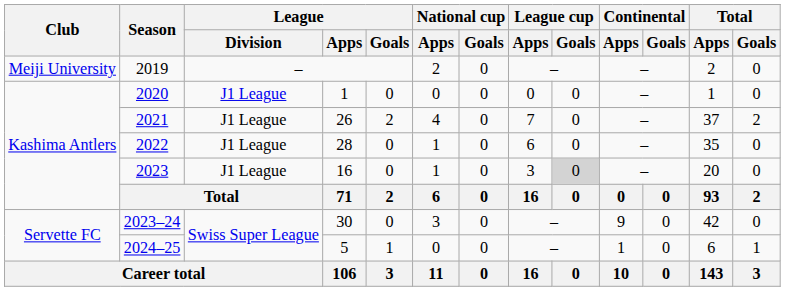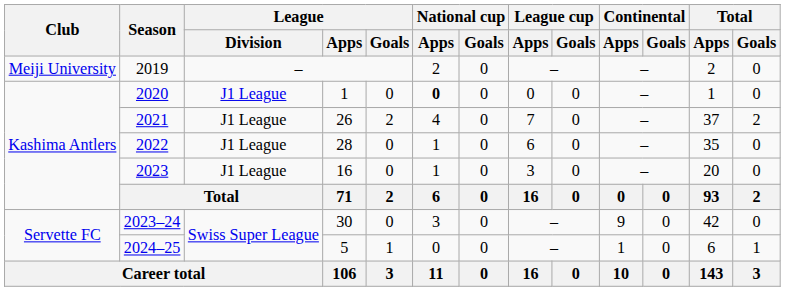(436, 94) normal -> (436, 94) bold
(576, 171) lightgrey background -> (576, 171) no background
